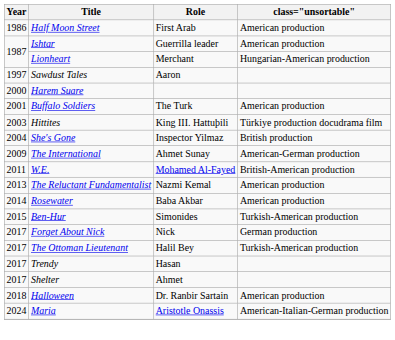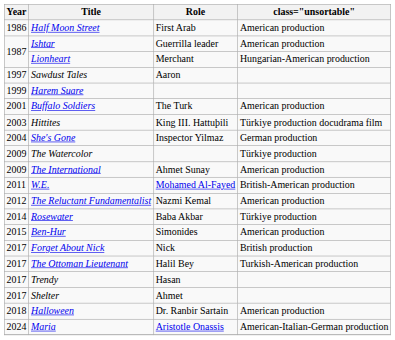(17, 91) 2000 -> (17, 91) 1999
(276, 138) British production -> (279, 138) German production
+ row: (62, 153)
(300, 153) American-German production -> (282, 169) American production
(17, 185) 2013 -> (17, 201) 2012
(282, 201) American production -> (278, 216) Türkiye production
(299, 216) Turkish-American production -> (282, 232) American production
(279, 232) German production -> (276, 248) British production
